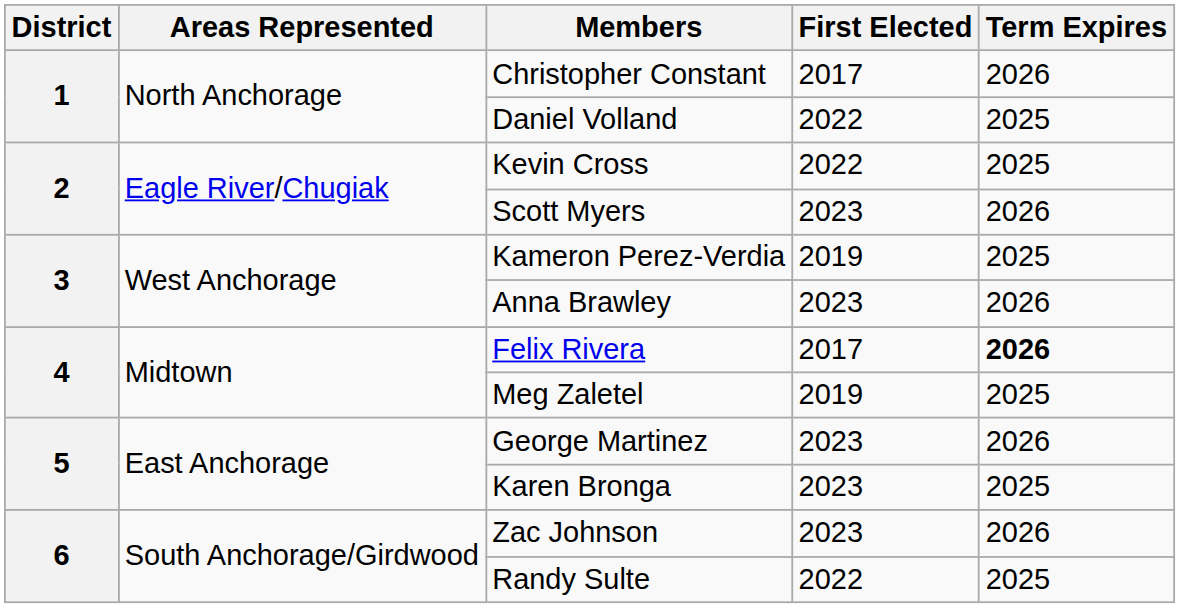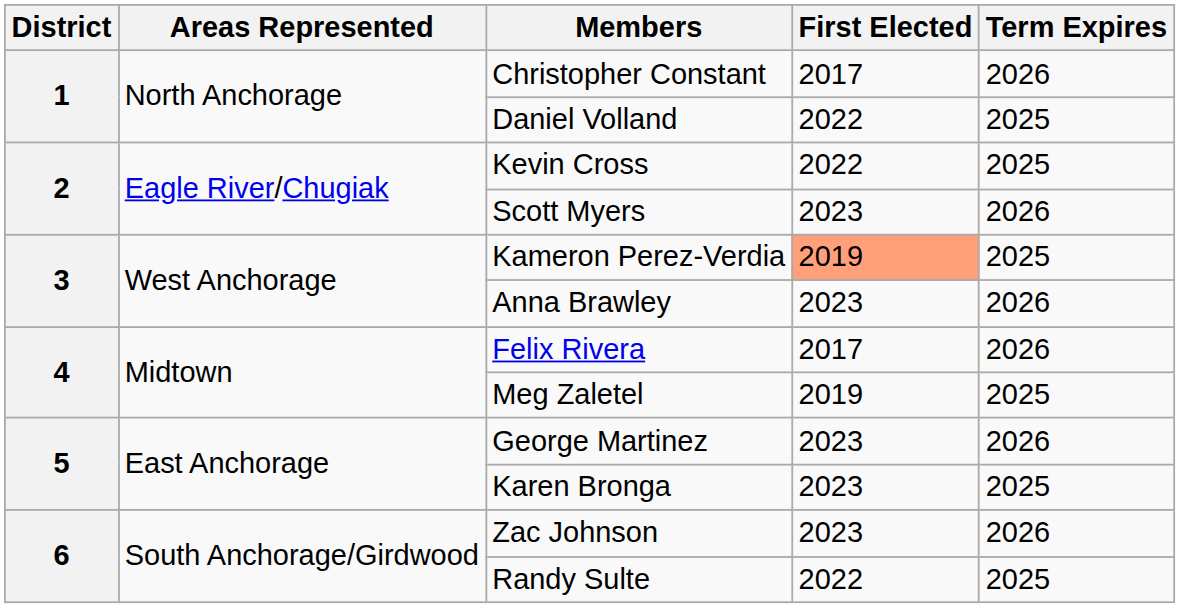(831, 257) no background -> (831, 257) lightsalmon background
(1018, 348) bold -> (1018, 348) normal
